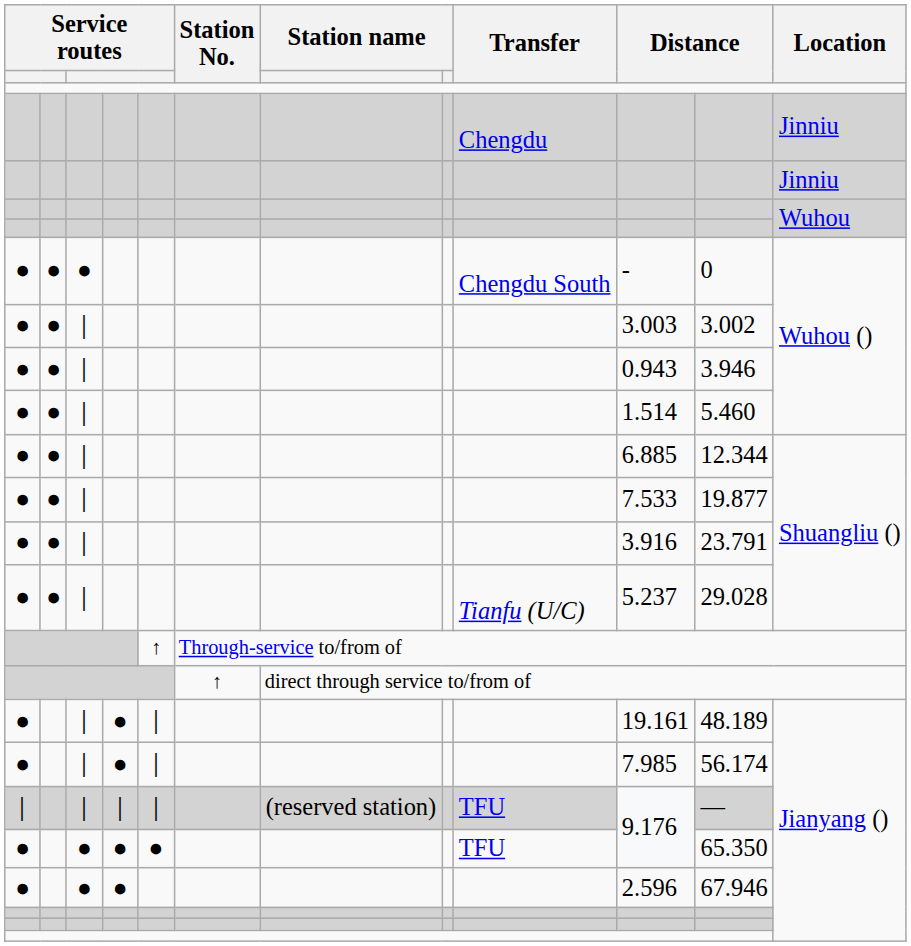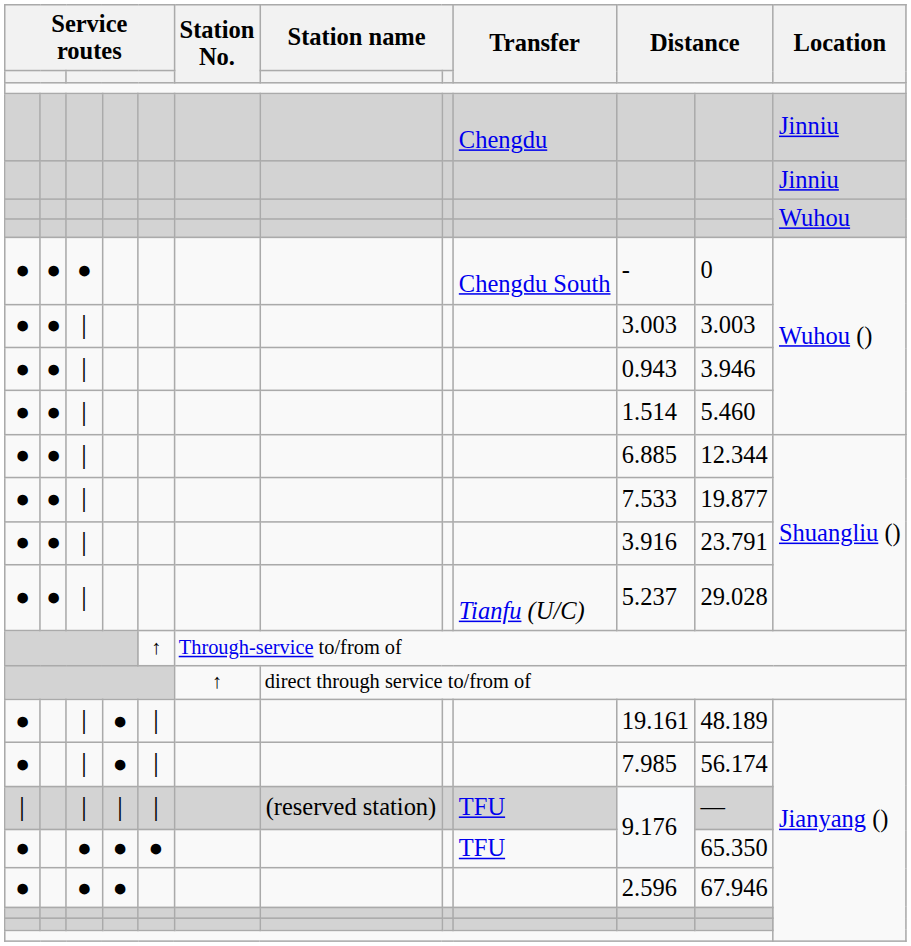(728, 325) 3.002 -> (728, 325) 3.003
